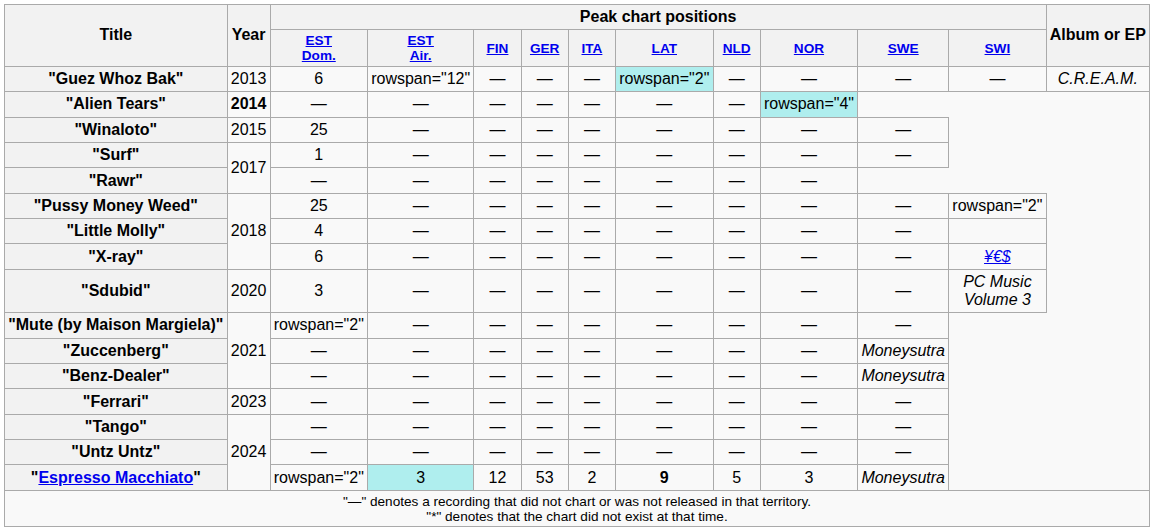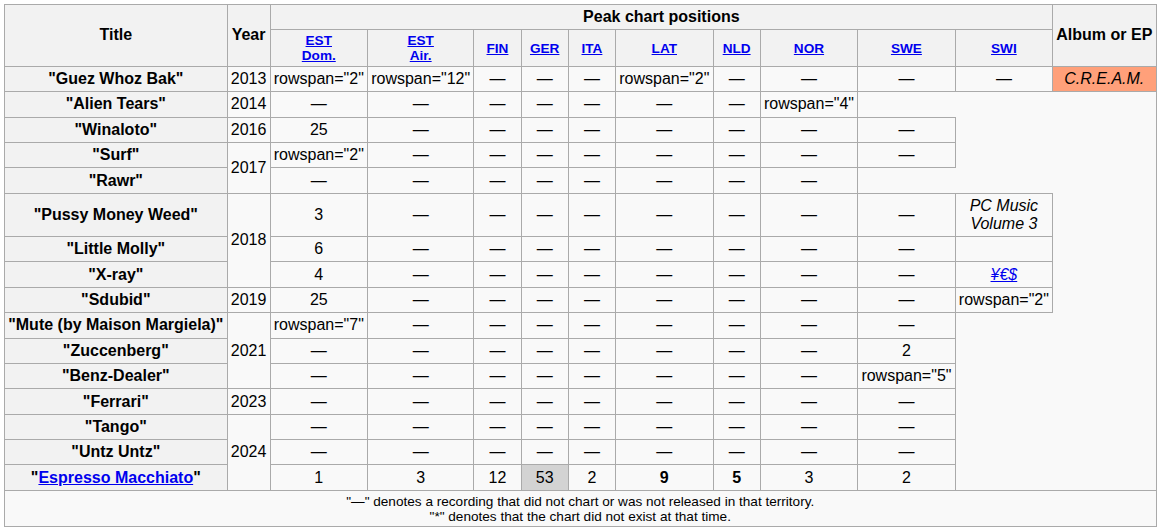(319, 78) 6 -> (319, 78) rowspan="2"
(664, 78) paleturquoise background -> (664, 78) no background
(1098, 78) no background -> (1104, 78) lightsalmon background
(249, 104) bold -> (249, 104) normal
(809, 104) paleturquoise background -> (809, 104) no background
(249, 129) 2015 -> (249, 129) 2016
(319, 155) 1 -> (319, 155) rowspan="2"
(319, 205) 25 -> (319, 214) 3
(997, 205) rowspan="2" -> (1004, 214) PC Music Volume 3
(319, 231) 4 -> (319, 249) 6
(319, 256) 6 -> (319, 274) 4
(249, 290) 2020 -> (249, 300) 2019
(319, 290) 3 -> (319, 300) 25
(997, 290) PC Music Volume 3 -> (1004, 300) rowspan="2"
(319, 325) rowspan="2" -> (319, 325) rowspan="7"
(903, 350) Moneysutra -> (906, 350) 2
(903, 376) Moneysutra -> (906, 376) rowspan="5"
(319, 477) rowspan="2" -> (319, 477) 1
(421, 477) paleturquoise background -> (421, 477) no background
(545, 477) no background -> (545, 477) lightgrey background
(737, 477) normal -> (737, 477) bold
(903, 477) Moneysutra -> (906, 477) 2
